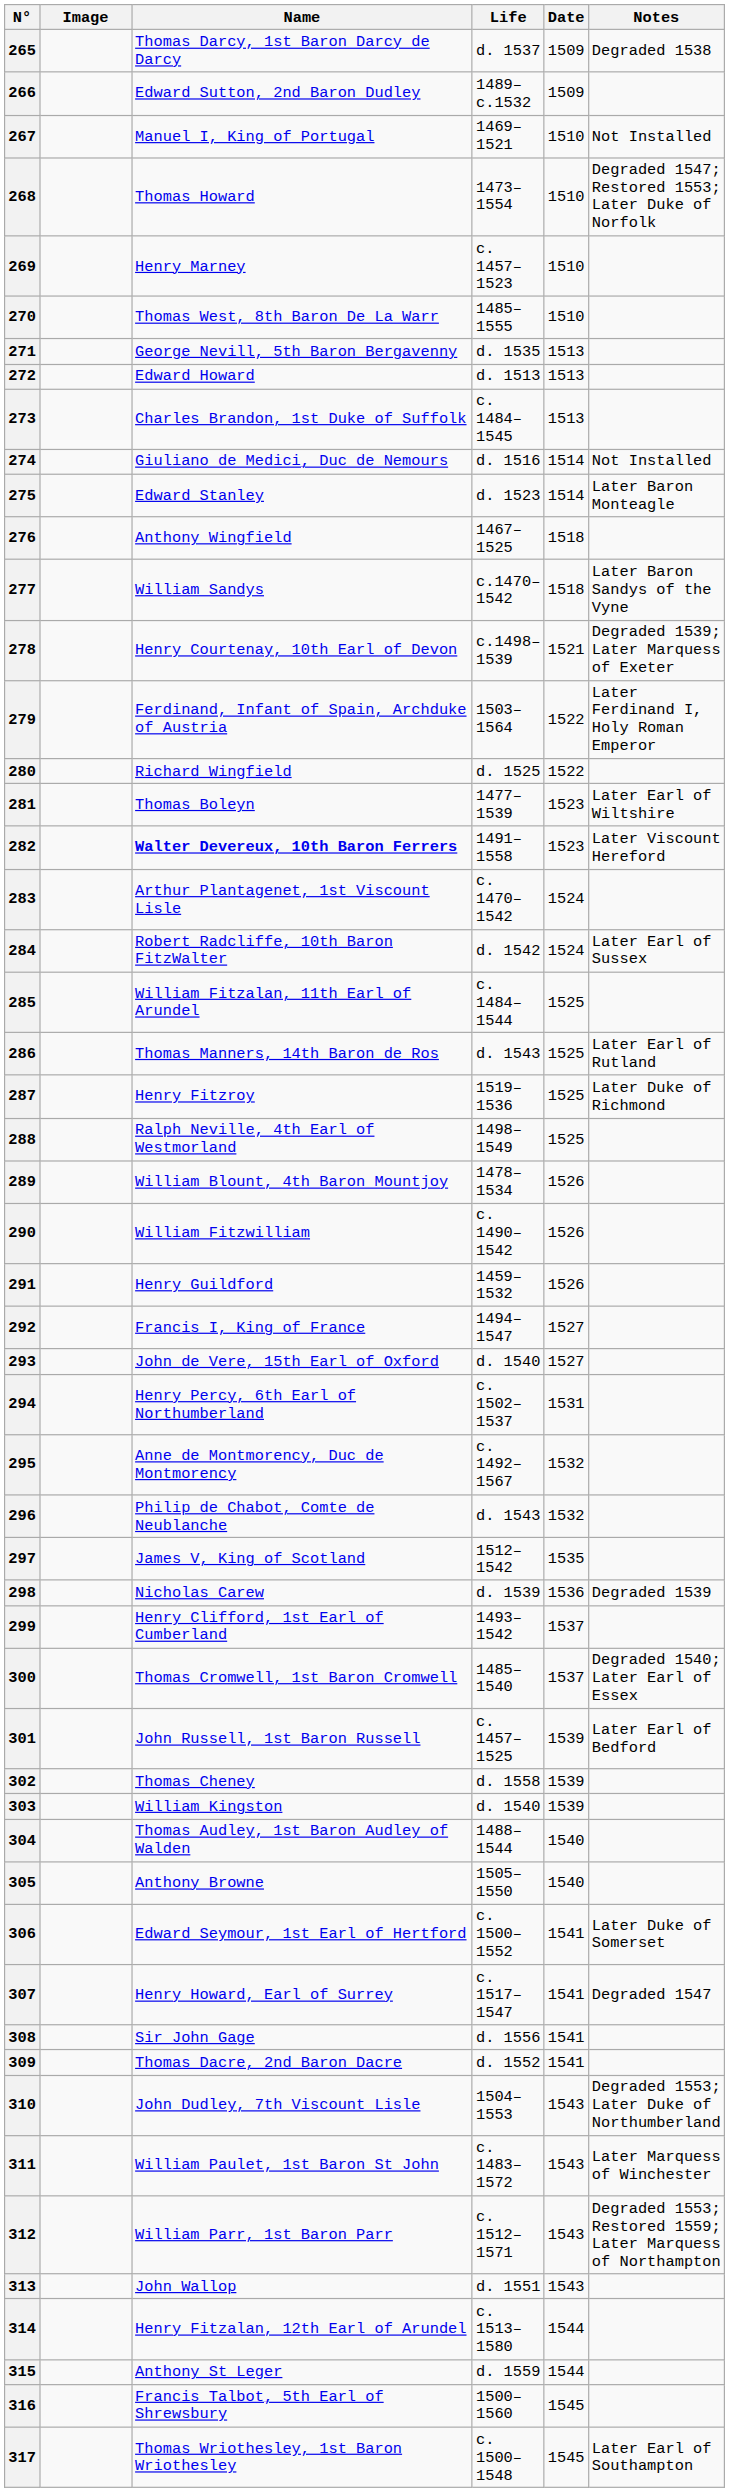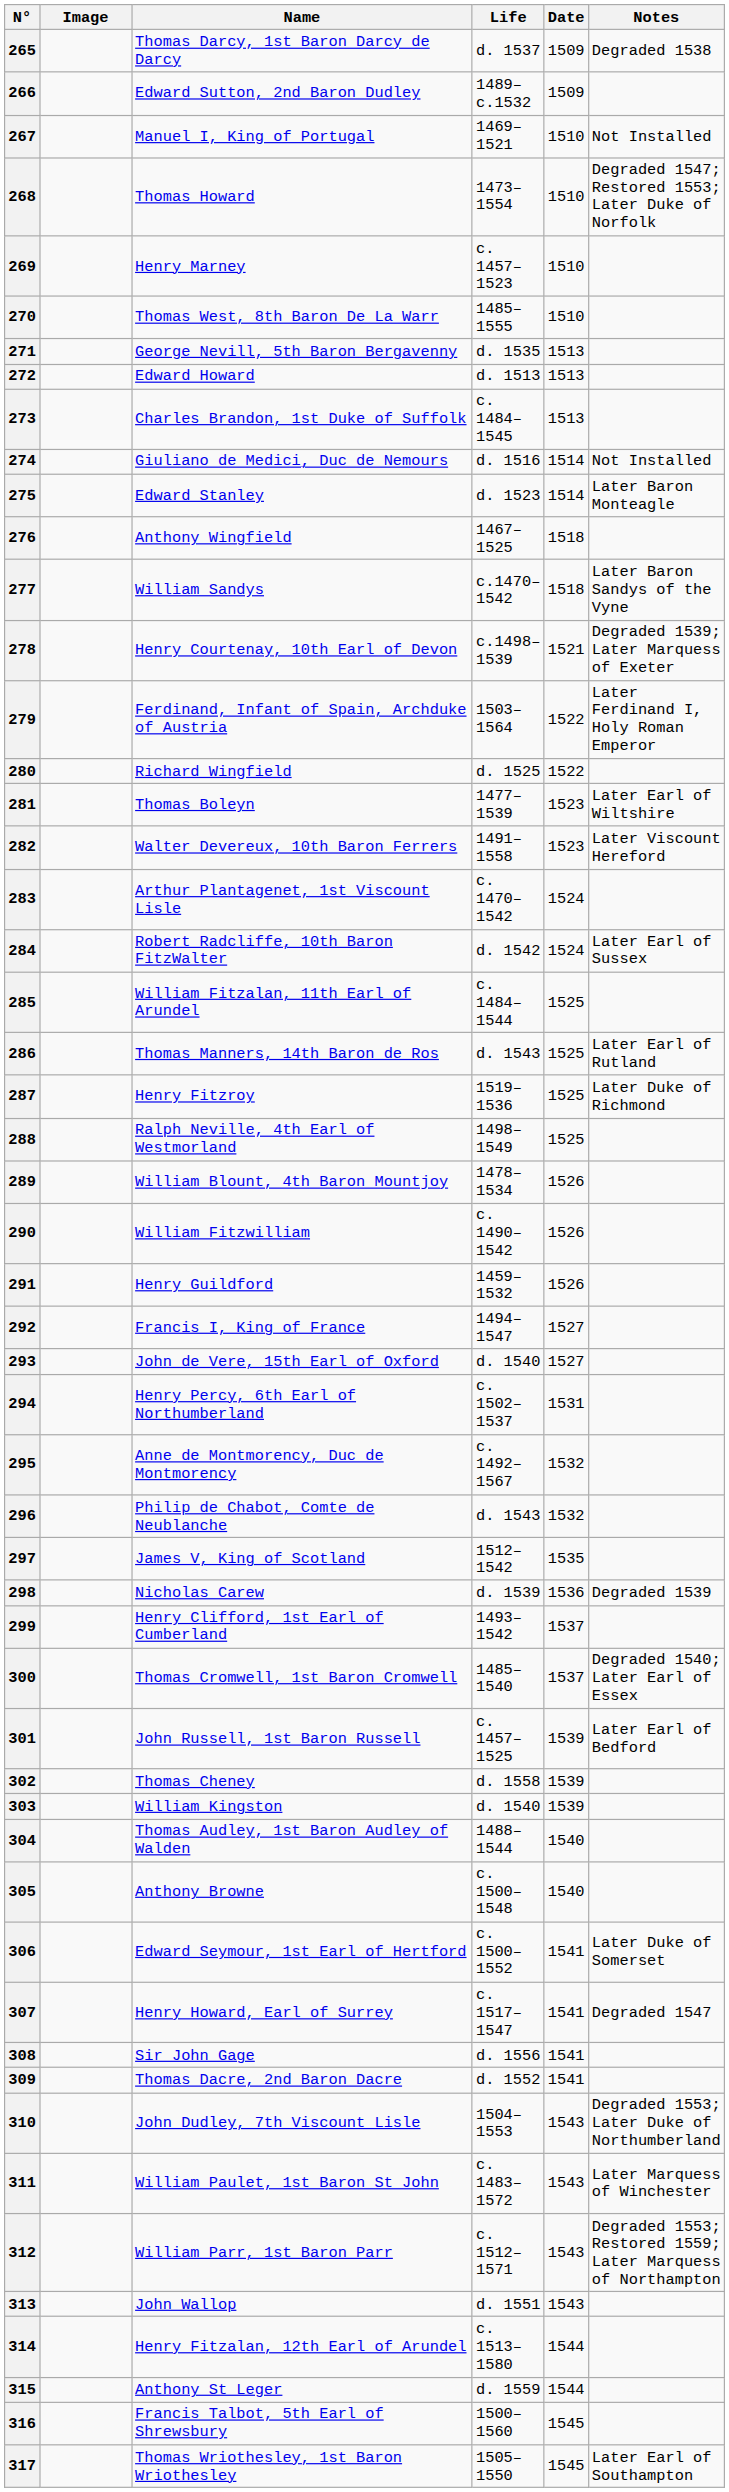(296, 848) bold -> (296, 848) normal
(499, 1883) 1505–1550 -> (499, 1892) c. 1500–1548
(499, 2457) c. 1500–1548 -> (499, 2466) 1505–1550
